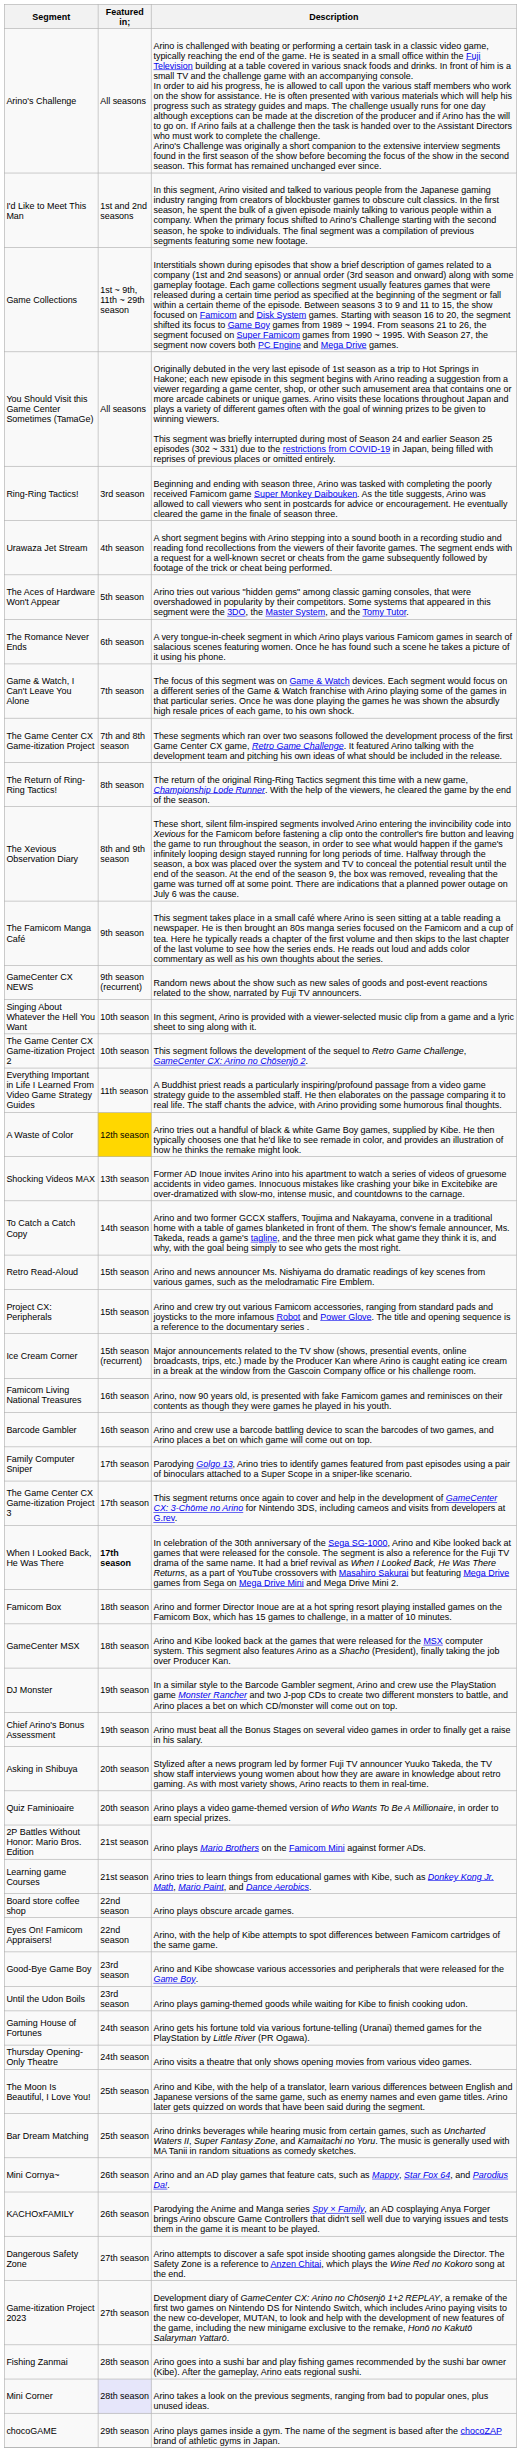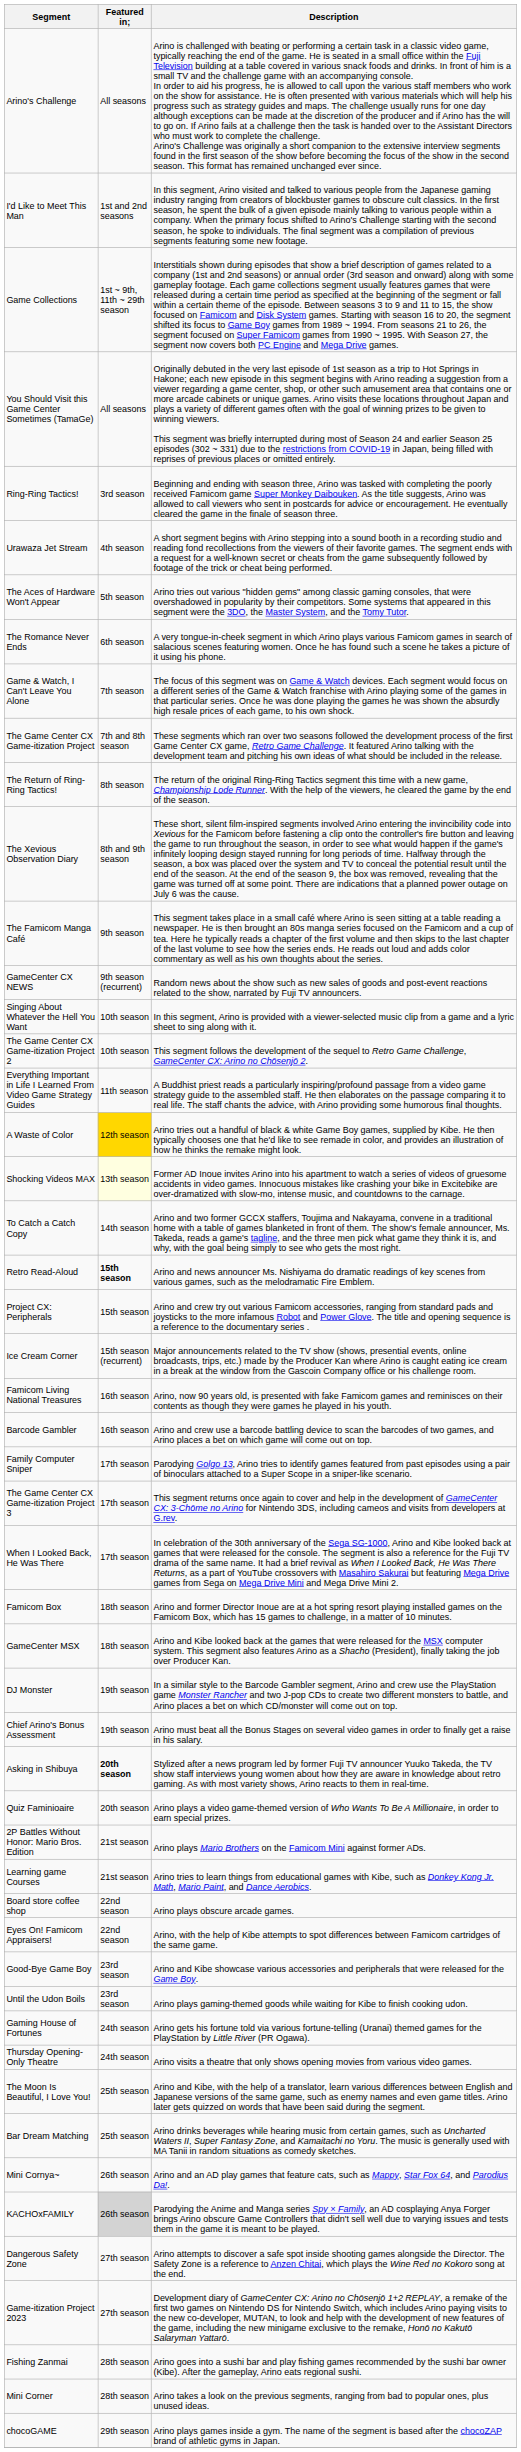(125, 1179) no background -> (125, 1179) lightyellow background
(125, 1273) normal -> (116, 1273) bold
(116, 1558) bold -> (125, 1558) normal
(125, 1769) normal -> (116, 1769) bold
(125, 2214) no background -> (125, 2214) lightgrey background
(125, 2396) lavender background -> (125, 2396) no background
